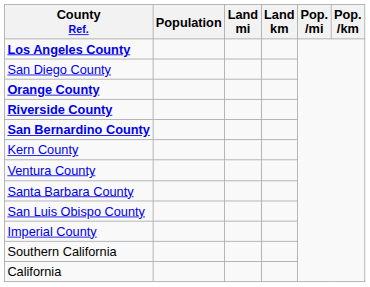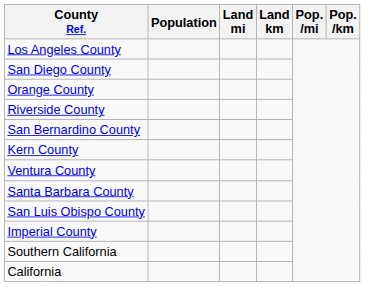(69, 49) bold -> (64, 49) normal
(53, 90) bold -> (51, 90) normal
(60, 110) bold -> (56, 110) normal
(79, 130) bold -> (74, 130) normal
